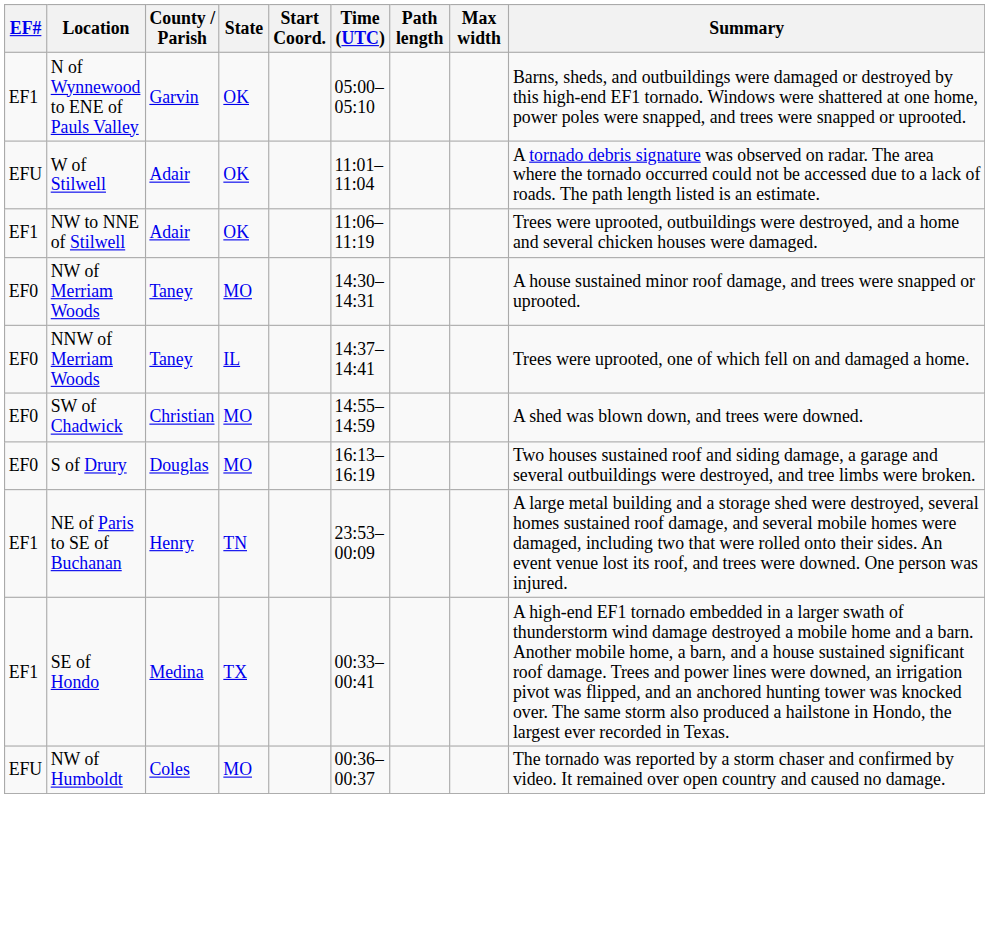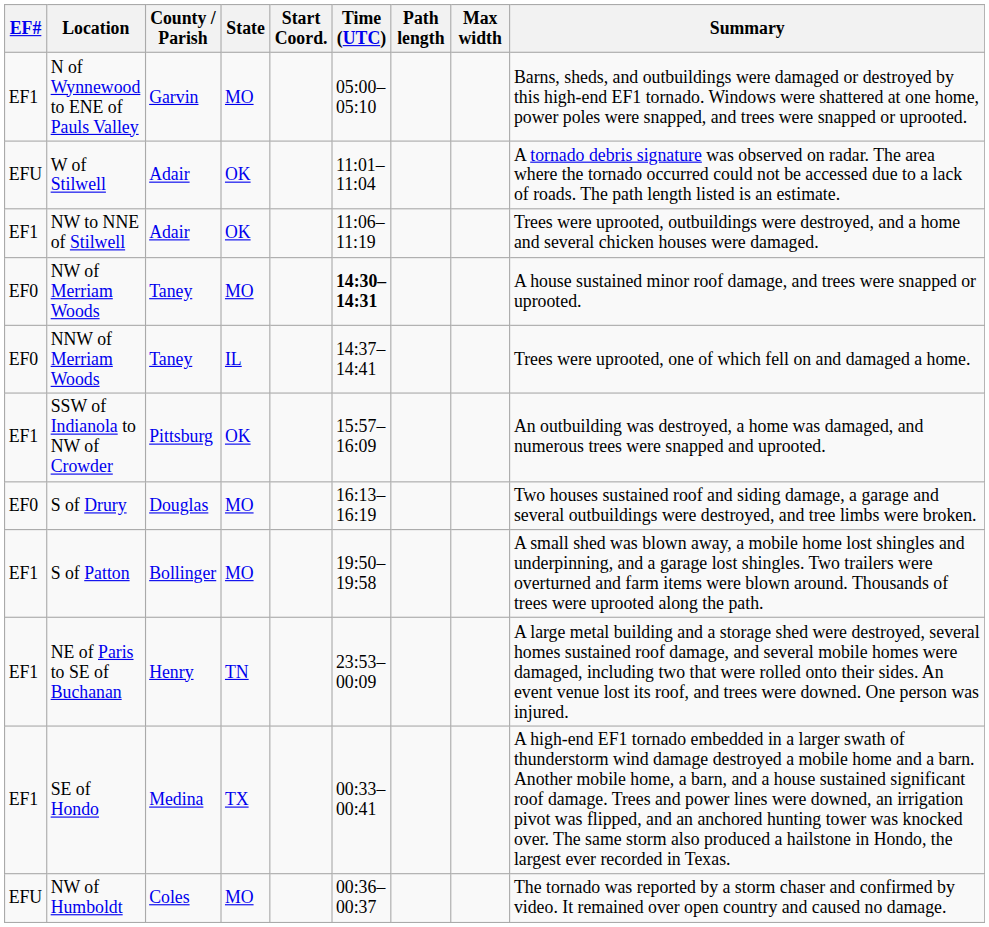(236, 96) OK -> (239, 96) MO
(359, 291) normal -> (361, 291) bold
- row: (87, 417)
+ row: (93, 437)
+ row: (90, 573)
